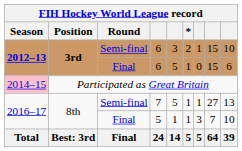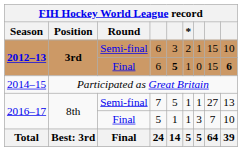(175, 66) normal -> (175, 66) bold
(229, 66) normal -> (229, 66) bold
(27, 84) pink background -> (27, 84) no background
